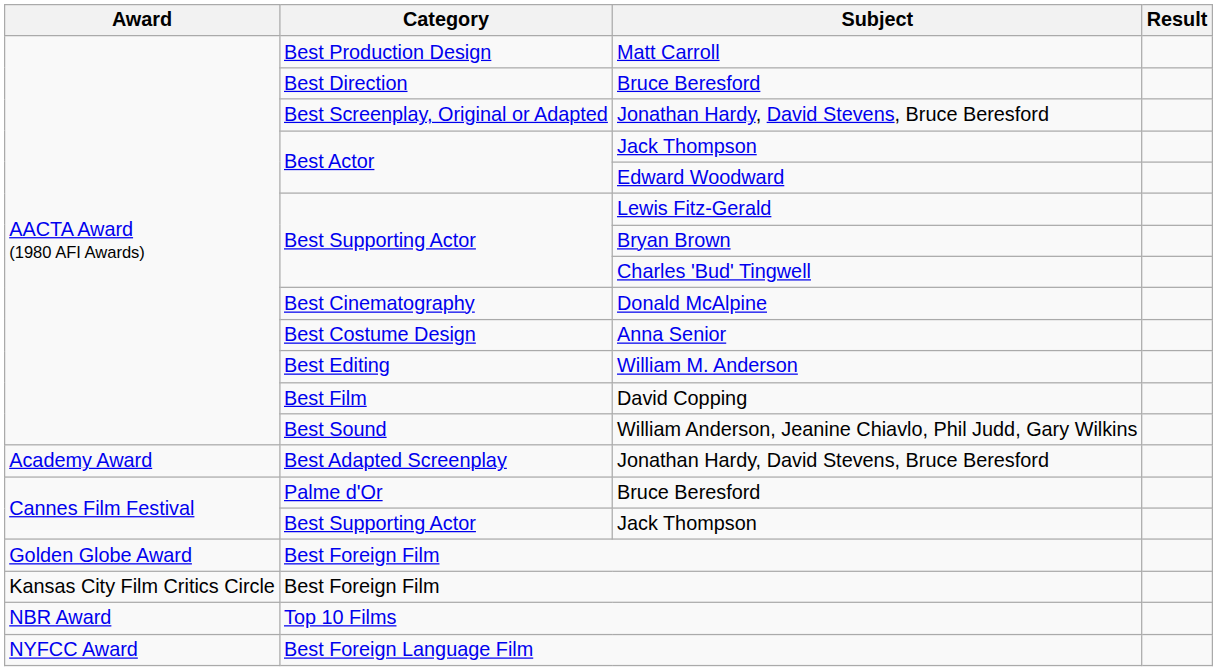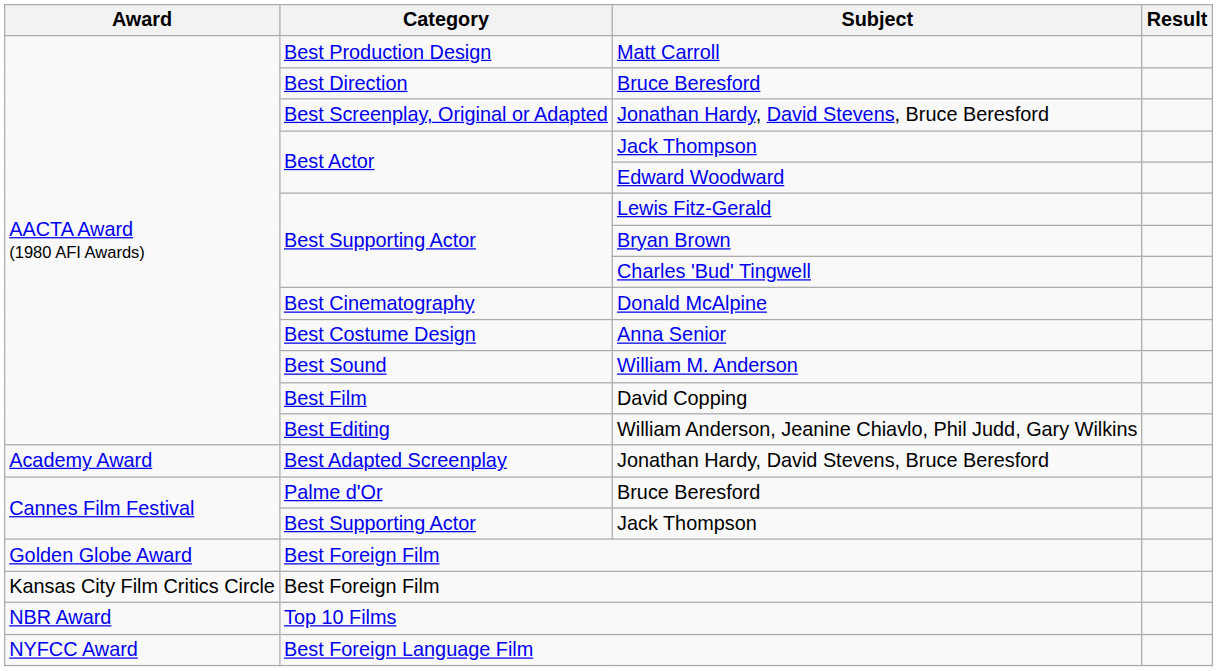(337, 366) Best Editing -> (335, 366) Best Sound
(335, 429) Best Sound -> (337, 429) Best Editing
